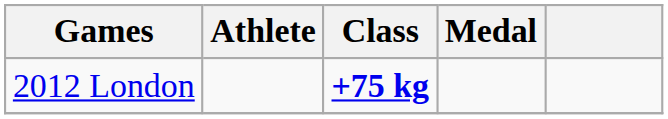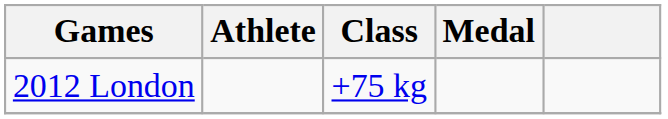(380, 85) bold -> (379, 85) normal
